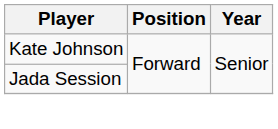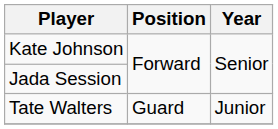+ row: (61, 108)
